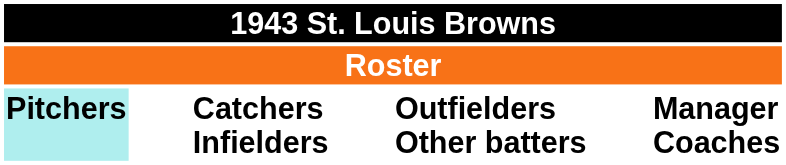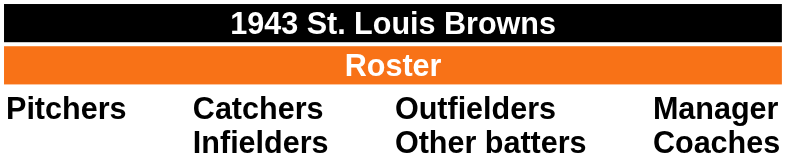(66, 108) paleturquoise background -> (66, 108) no background
